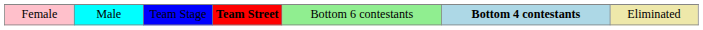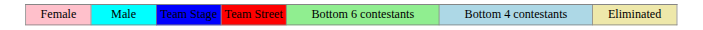(247, 14) bold -> (254, 14) normal
(526, 14) bold -> (516, 14) normal
